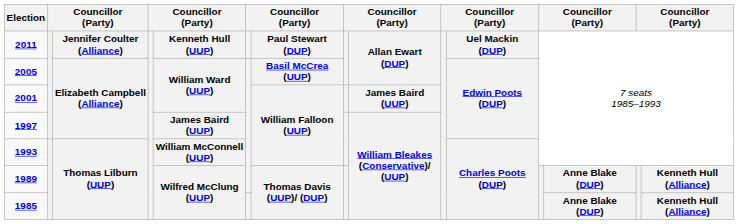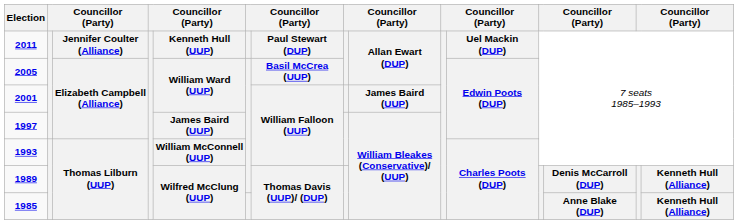(590, 179) Anne Blake (DUP) -> (590, 179) Denis McCarroll (DUP)
